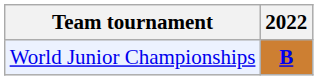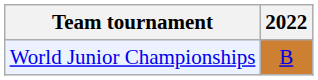(286, 56) bold -> (286, 56) normal
